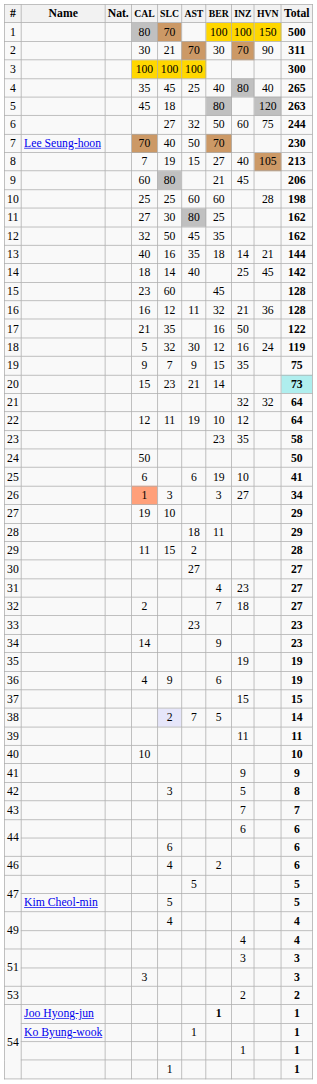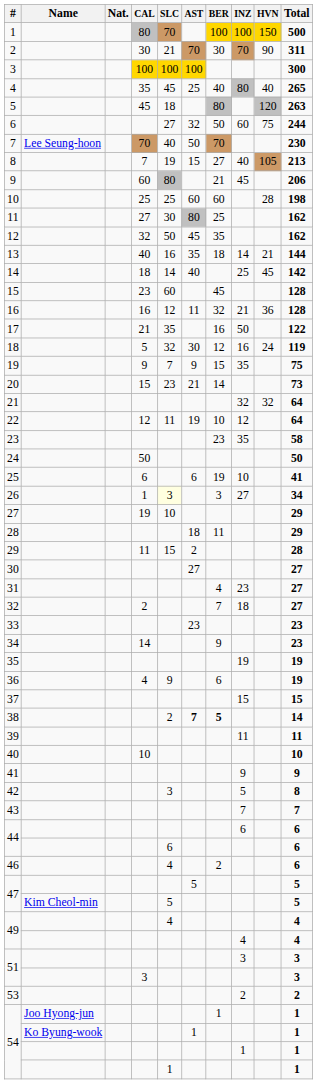(297, 384) paleturquoise background -> (297, 384) no background
(144, 495) lightsalmon background -> (144, 495) no background
(170, 495) no background -> (170, 495) lightyellow background
(170, 717) lavender background -> (170, 717) no background
(194, 717) normal -> (194, 717) bold
(219, 717) normal -> (219, 717) bold
(219, 1014) bold -> (219, 1014) normal
